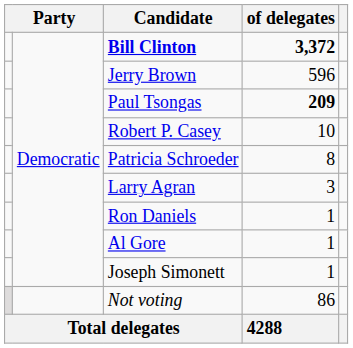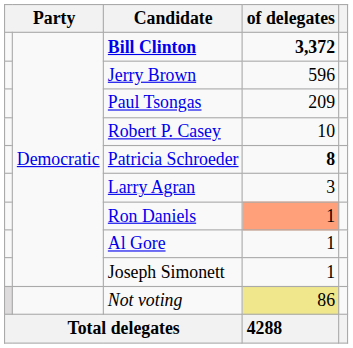(322, 103) bold -> (322, 103) normal
(331, 159) normal -> (331, 159) bold
(331, 215) no background -> (331, 215) lightsalmon background
(326, 300) no background -> (326, 300) khaki background
